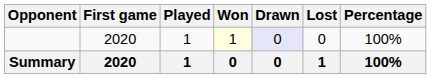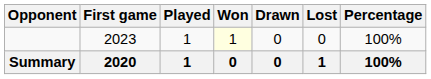(120, 39) 2020 -> (120, 39) 2023
(278, 39) lavender background -> (278, 39) no background
